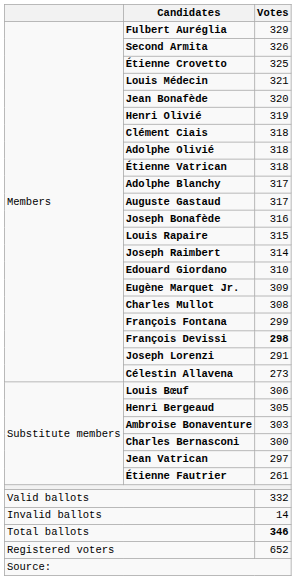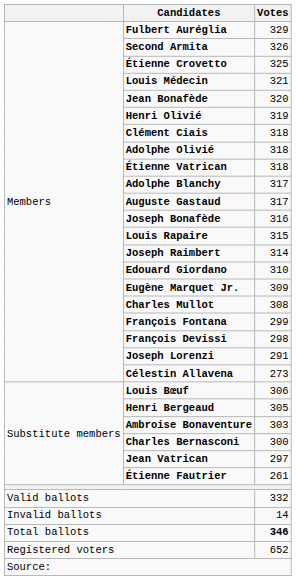(279, 339) bold -> (279, 339) normal
